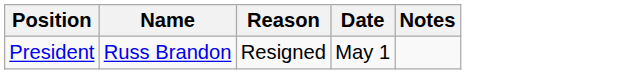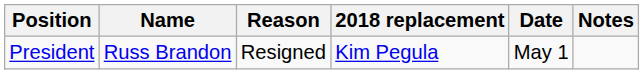+ column: (420, 20)
